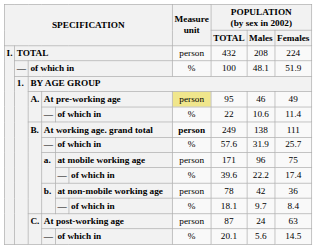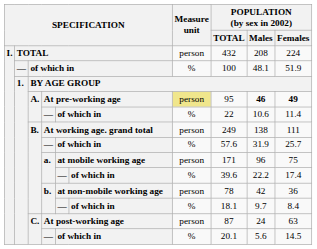(261, 98) normal -> (261, 98) bold
(293, 98) normal -> (293, 98) bold
(192, 129) bold -> (192, 129) normal
